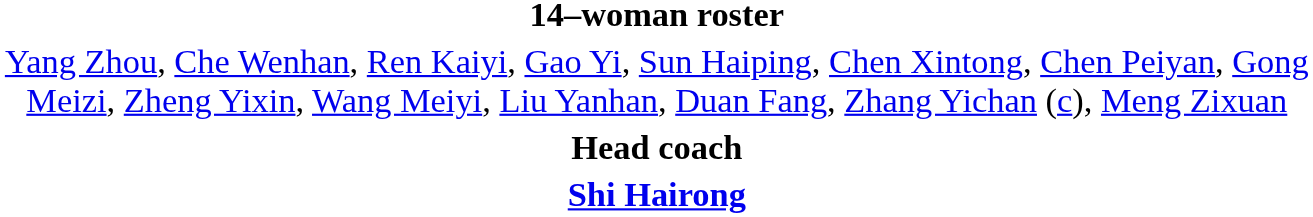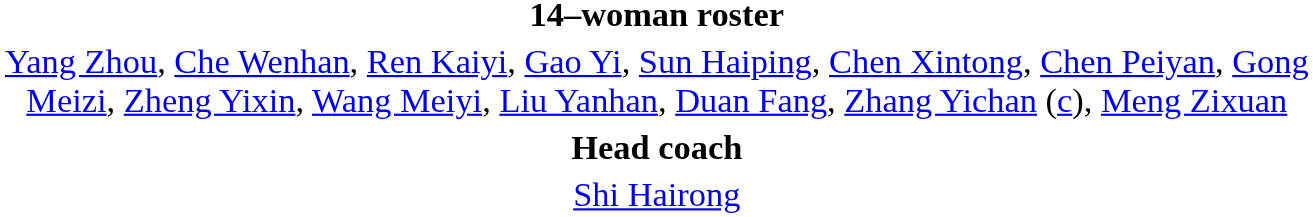(657, 194) bold -> (657, 194) normal
